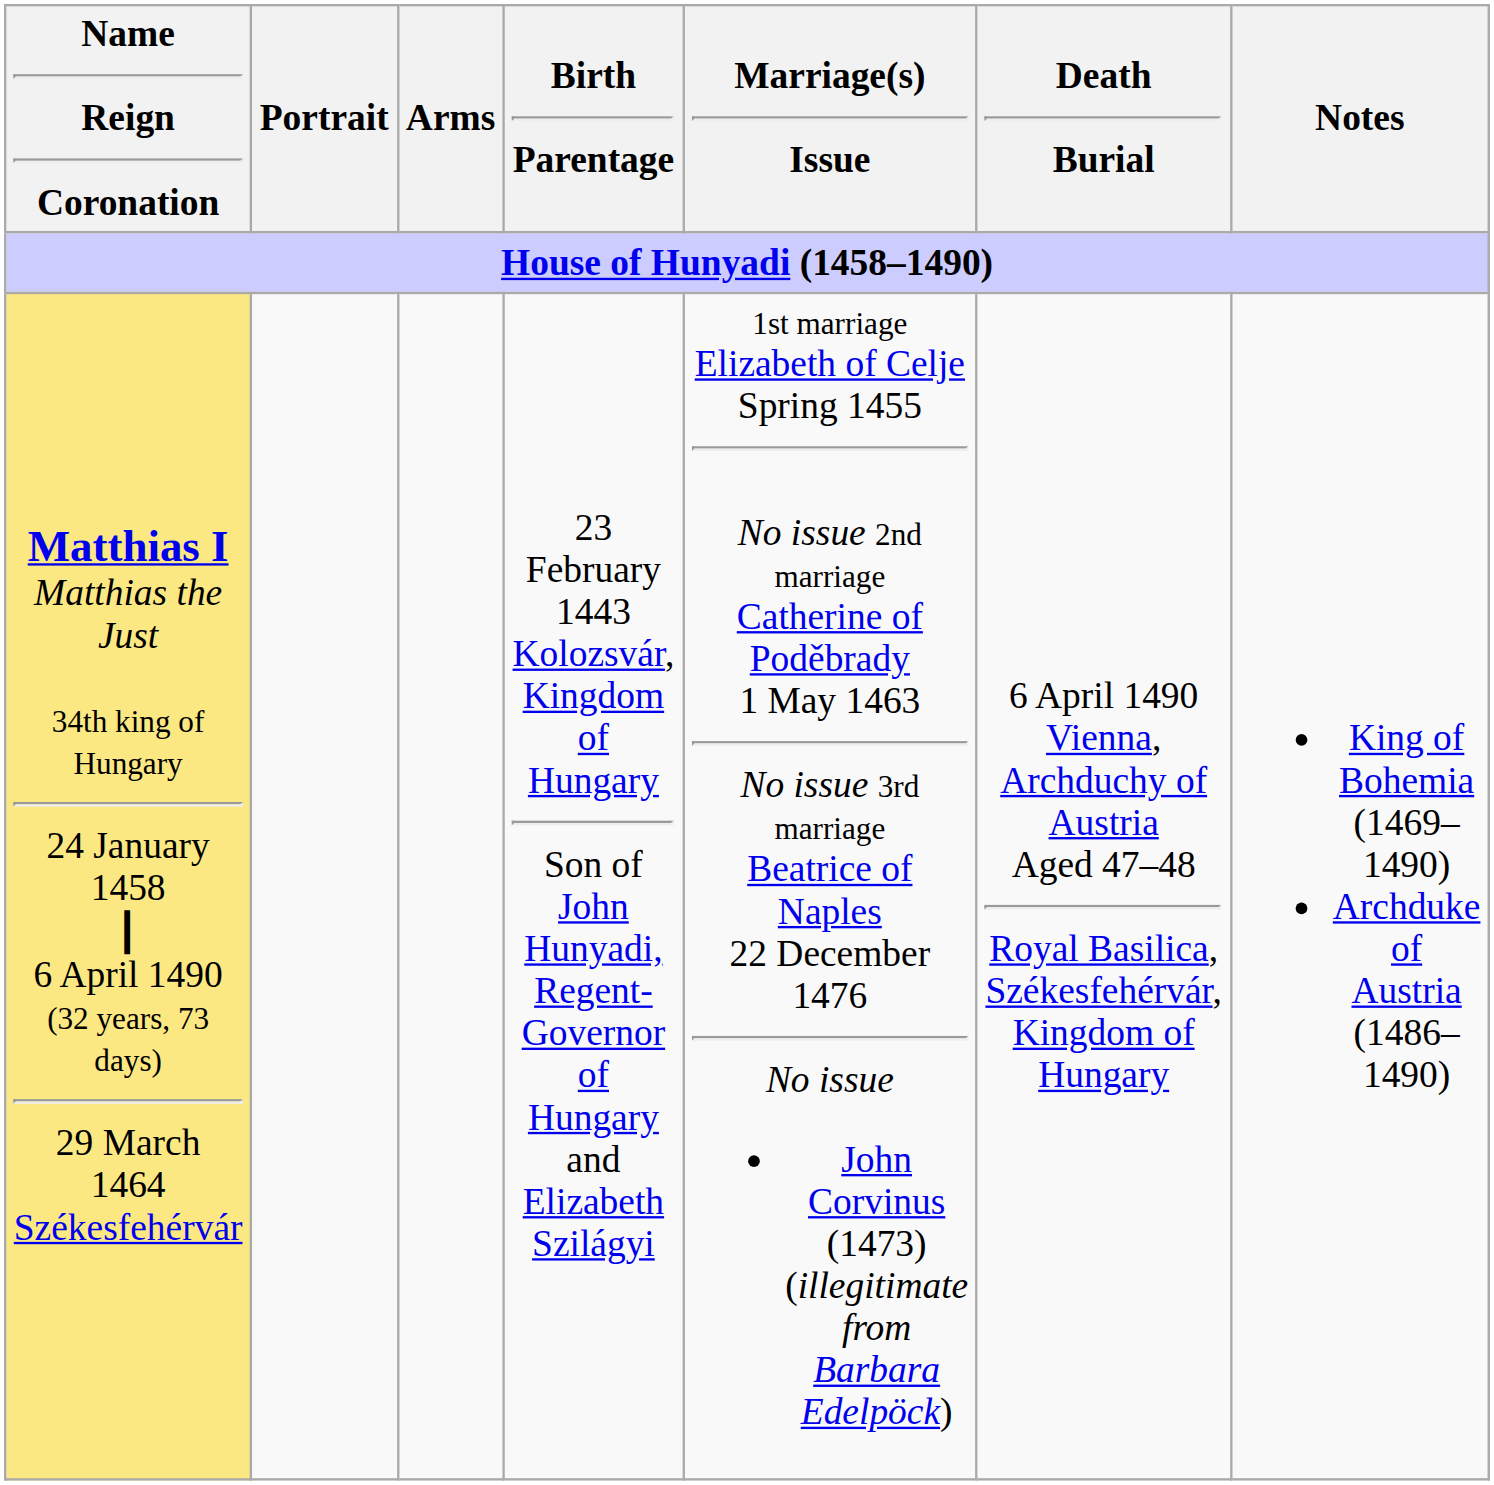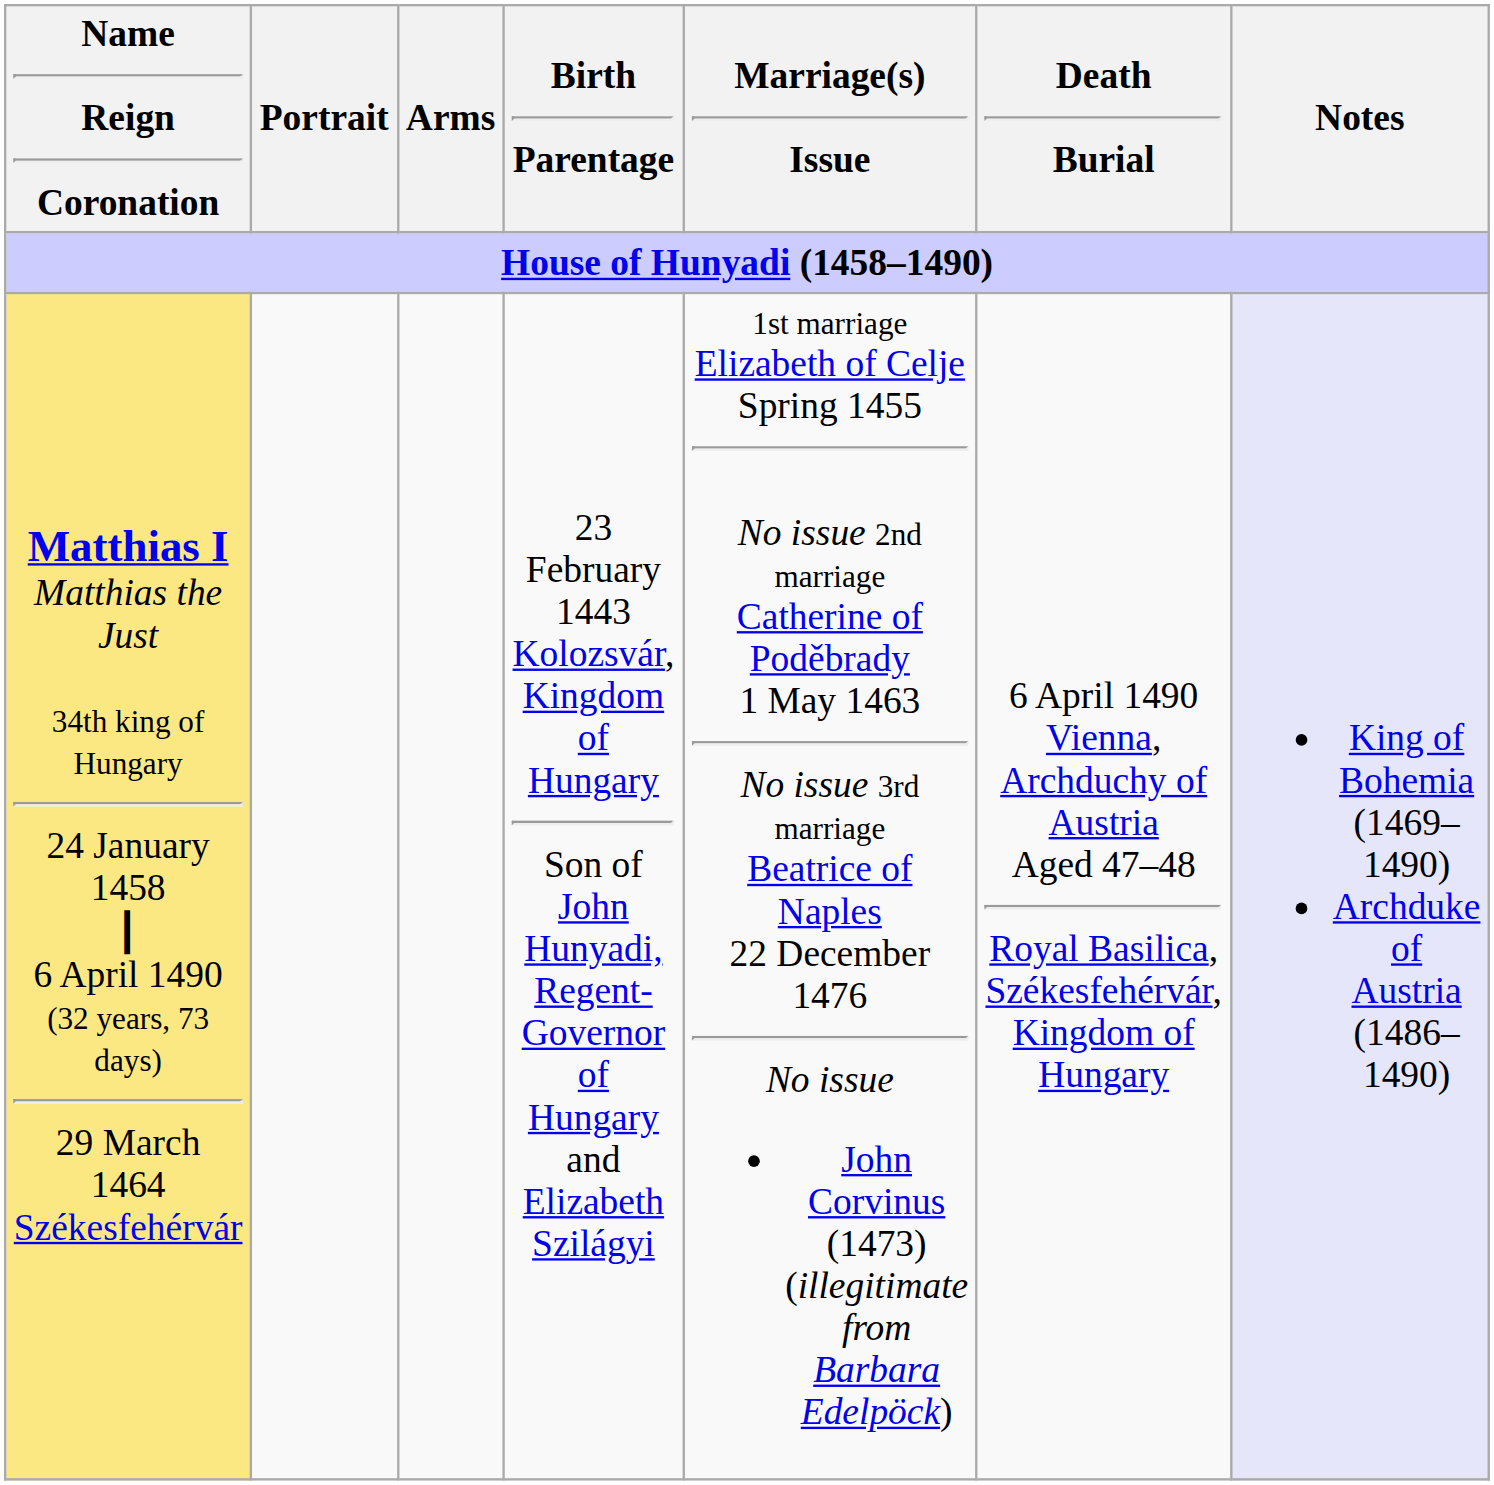(1360, 907) no background -> (1360, 907) lavender background
